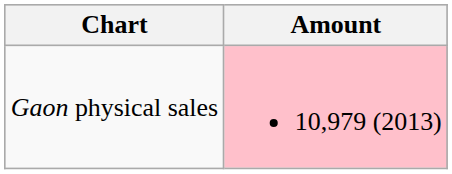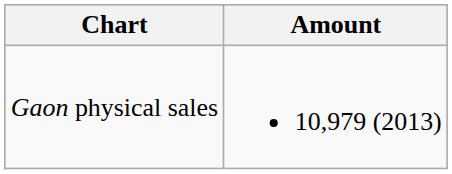(336, 122) pink background -> (336, 122) no background
